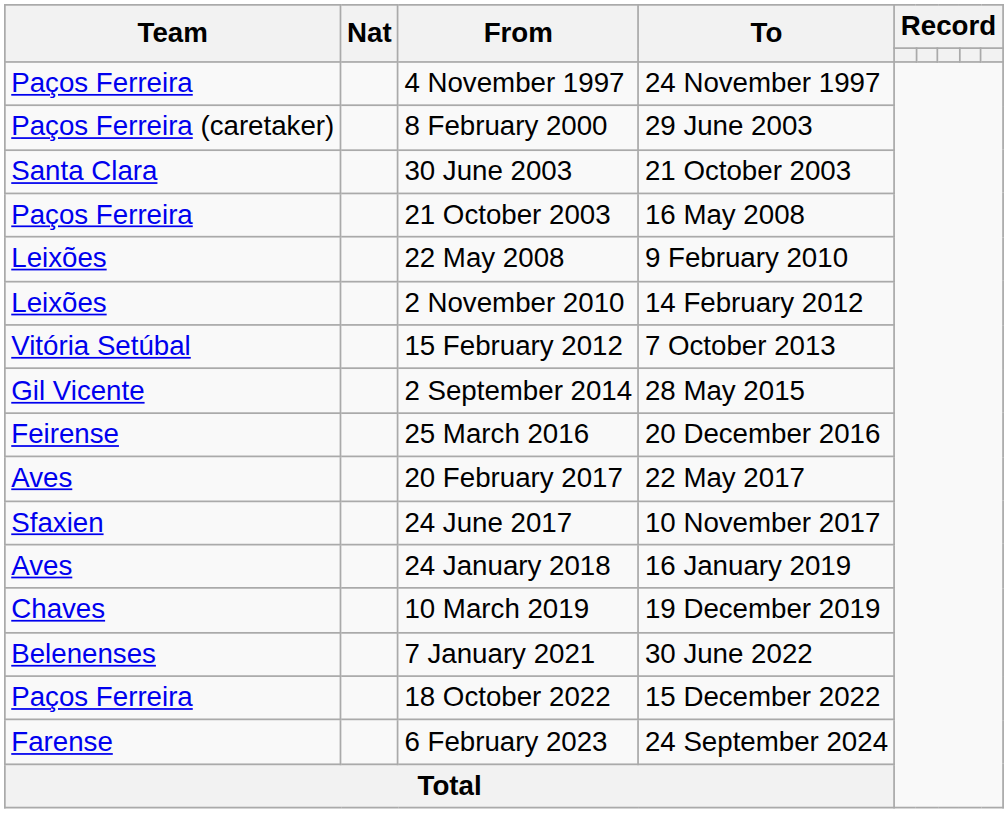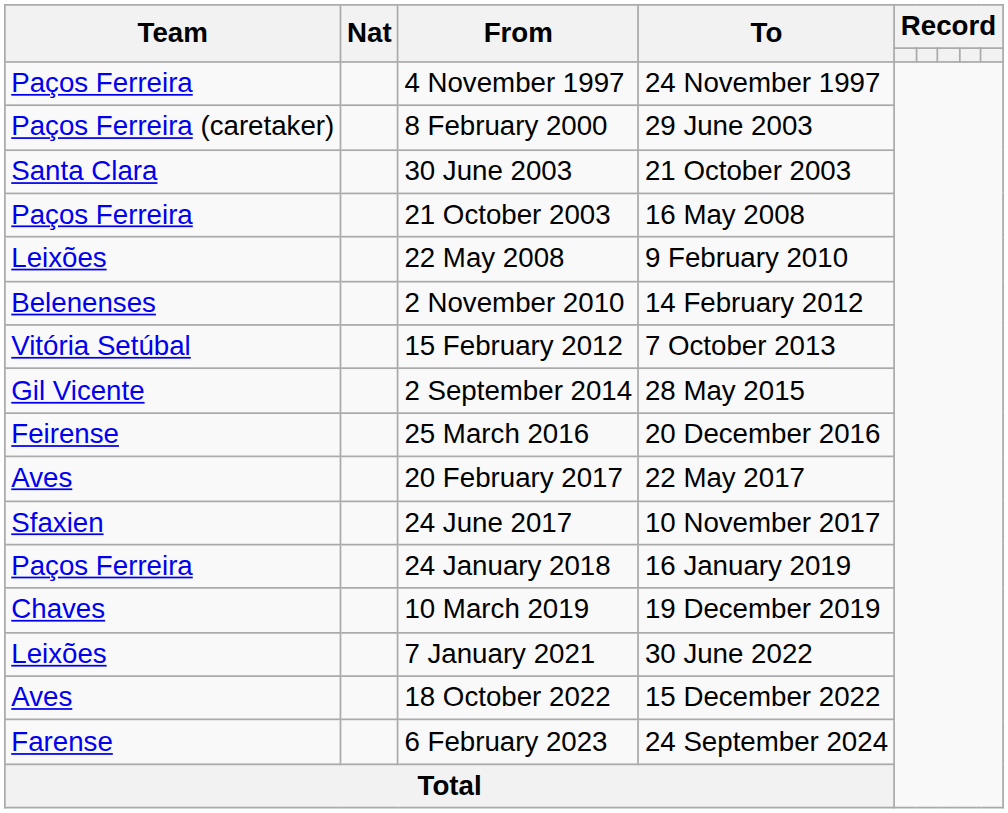(59, 302) Leixões -> (84, 302) Belenenses
(42, 565) Aves -> (102, 565) Paços Ferreira
(84, 653) Belenenses -> (59, 653) Leixões
(102, 697) Paços Ferreira -> (42, 697) Aves
